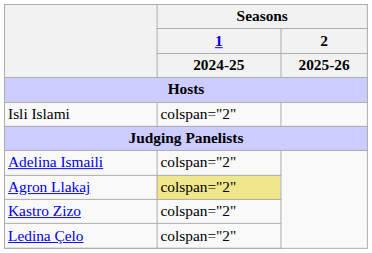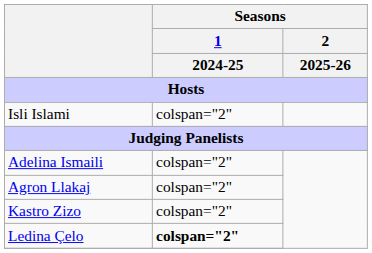(198, 187) khaki background -> (194, 187) no background
(198, 235) normal -> (198, 235) bold
